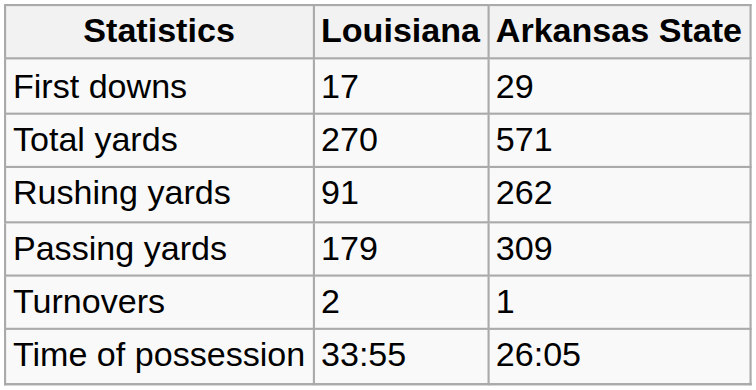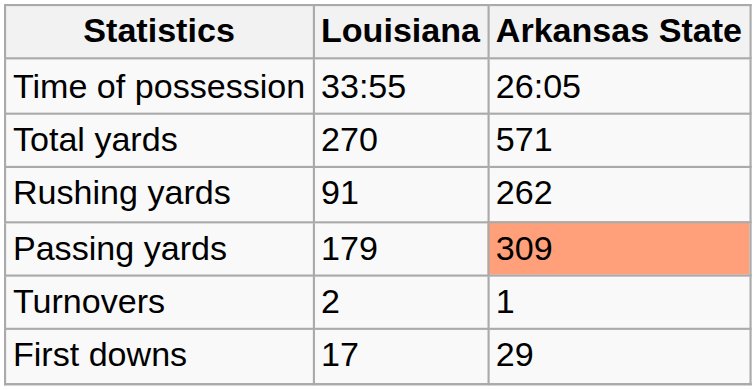rows swapped: (100, 85) <-> (159, 355)
(524, 247) no background -> (524, 247) lightsalmon background
